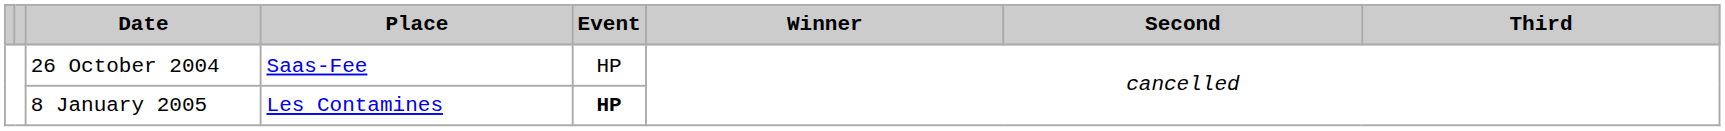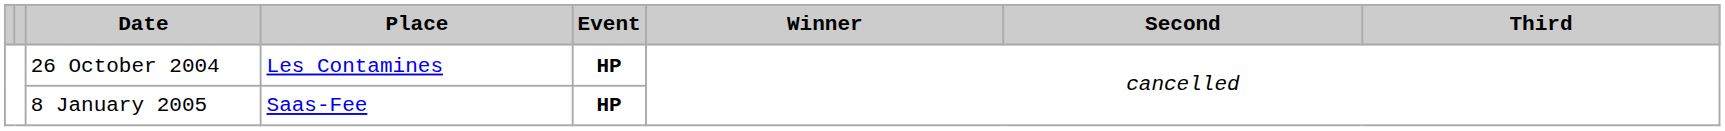(317, 66) Saas-Fee -> (355, 66) Les Contamines
(609, 66) normal -> (609, 66) bold
(355, 106) Les Contamines -> (317, 106) Saas-Fee
